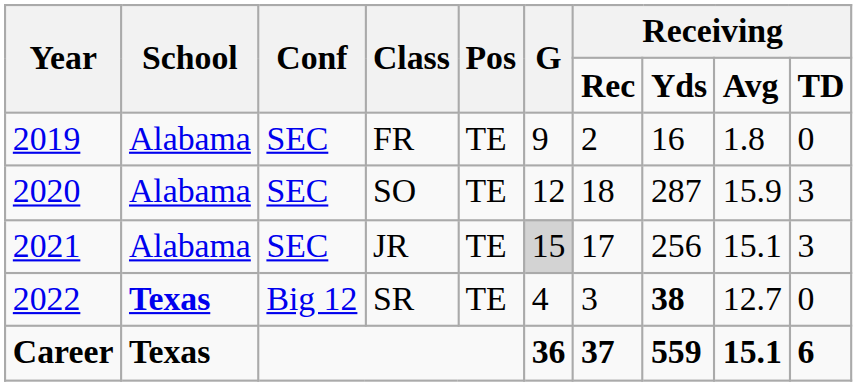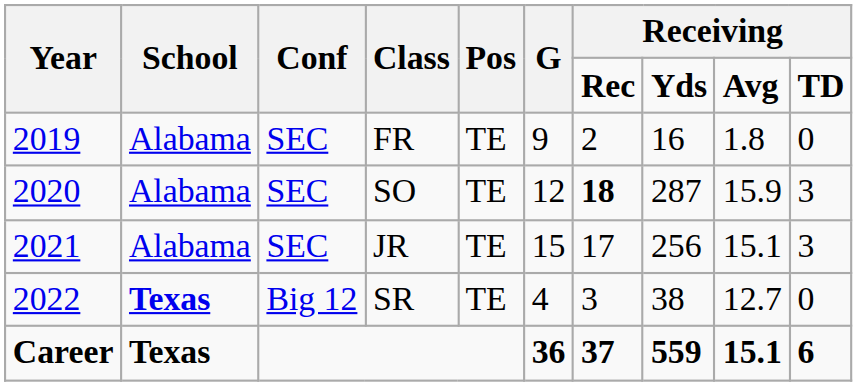(598, 191) normal -> (598, 191) bold
(549, 245) lightgrey background -> (549, 245) no background
(668, 298) bold -> (668, 298) normal
